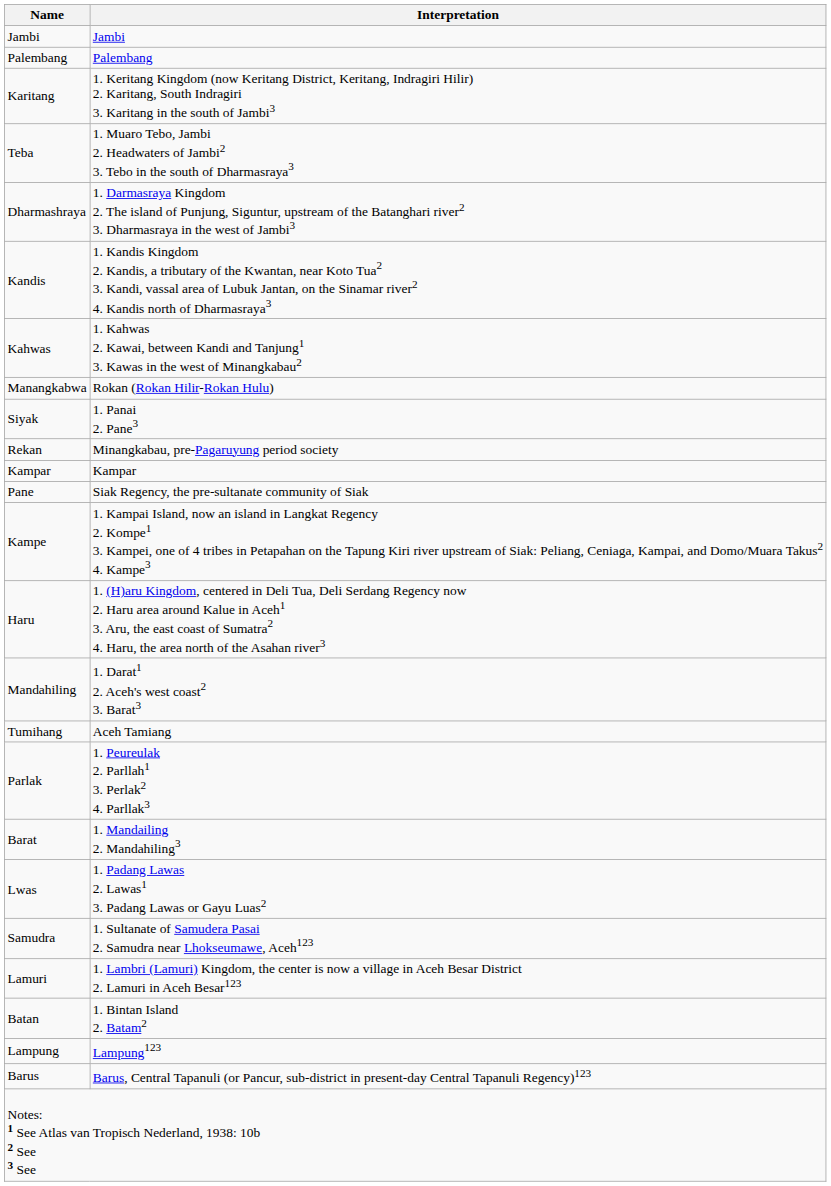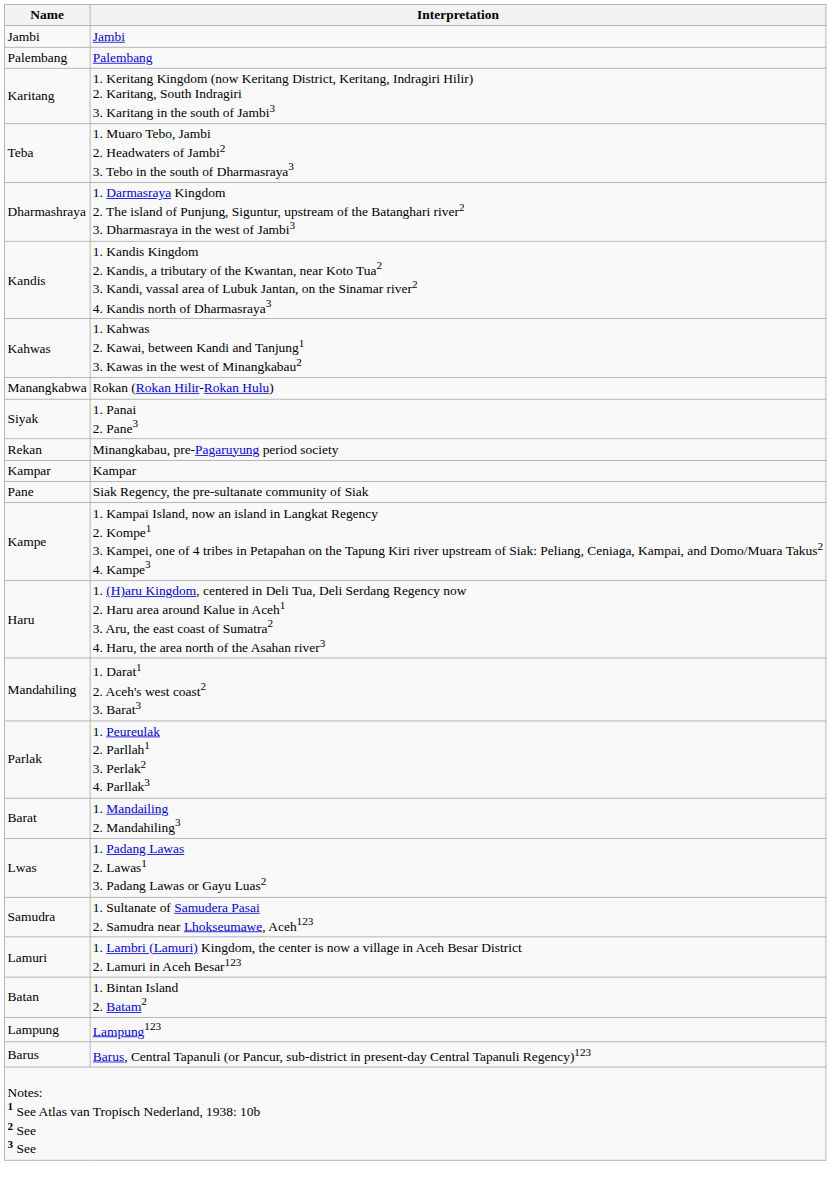- row: (35, 731)
